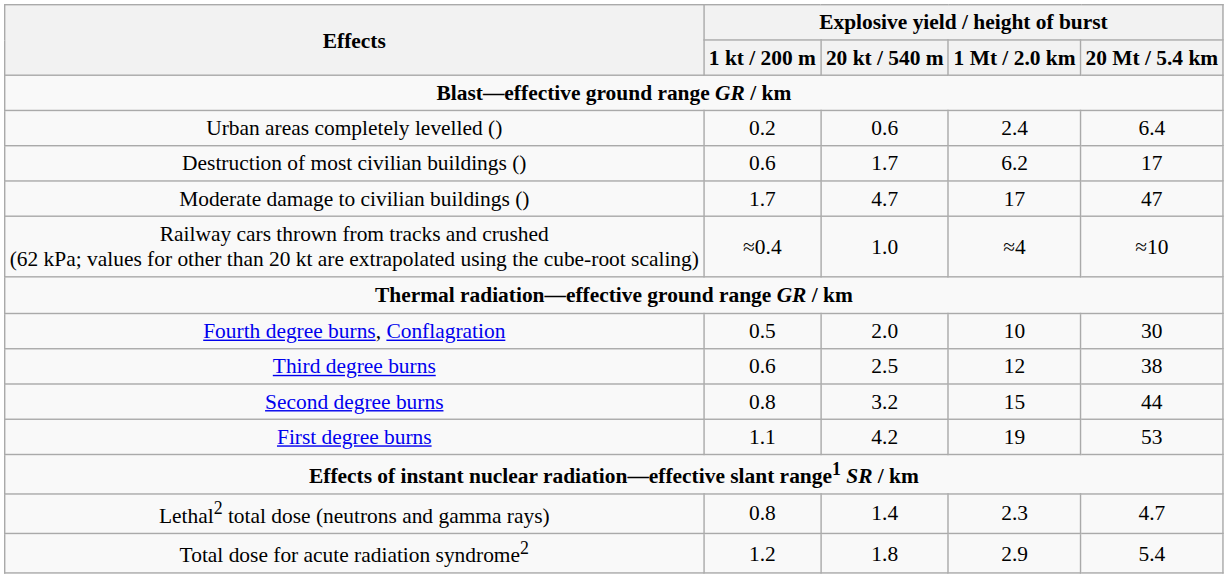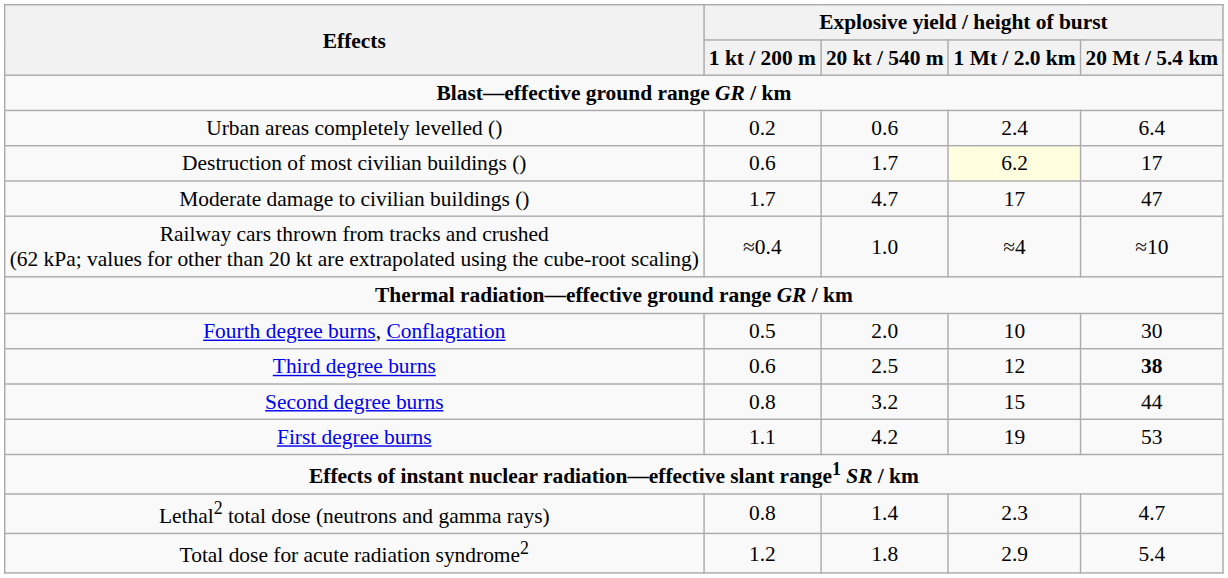(1015, 163) no background -> (1015, 163) lightyellow background
(1152, 365) normal -> (1152, 365) bold
